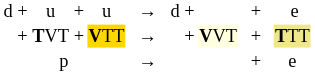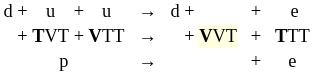(107, 36) gold background -> (107, 36) no background
(292, 36) khaki background -> (292, 36) no background
